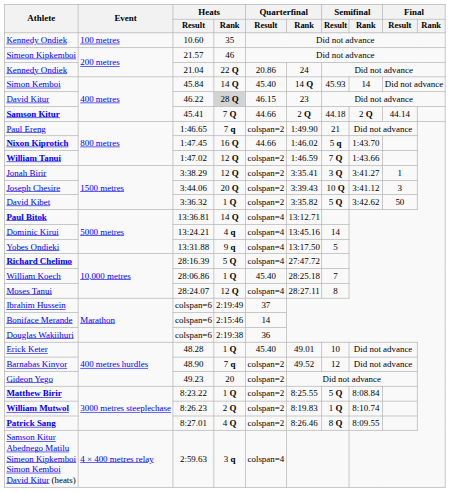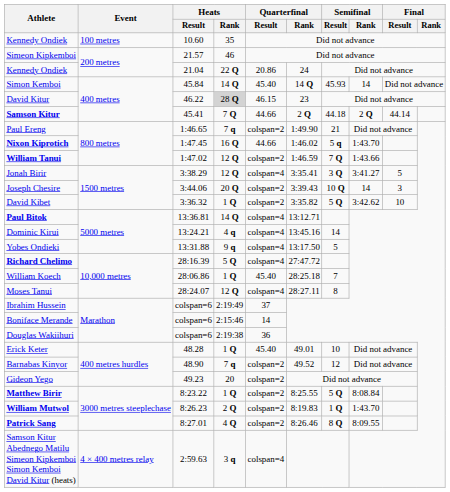(266, 173) colspan=2 -> (266, 173) colspan=4
(400, 173) 1 -> (400, 173) 5
(366, 188) 3:41.12 -> (366, 188) 14
(400, 202) 50 -> (400, 202) 10
(366, 409) 8:10.74 -> (366, 409) 1:43.70
